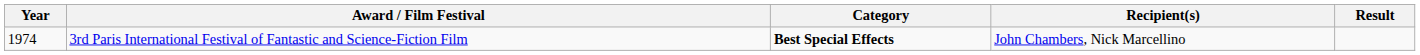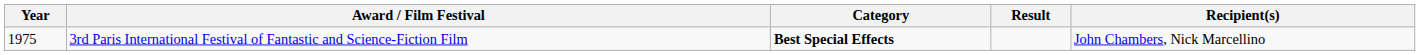columns swapped: (1163, 15) <-> (1375, 15)
(22, 38) 1974 -> (22, 38) 1975
